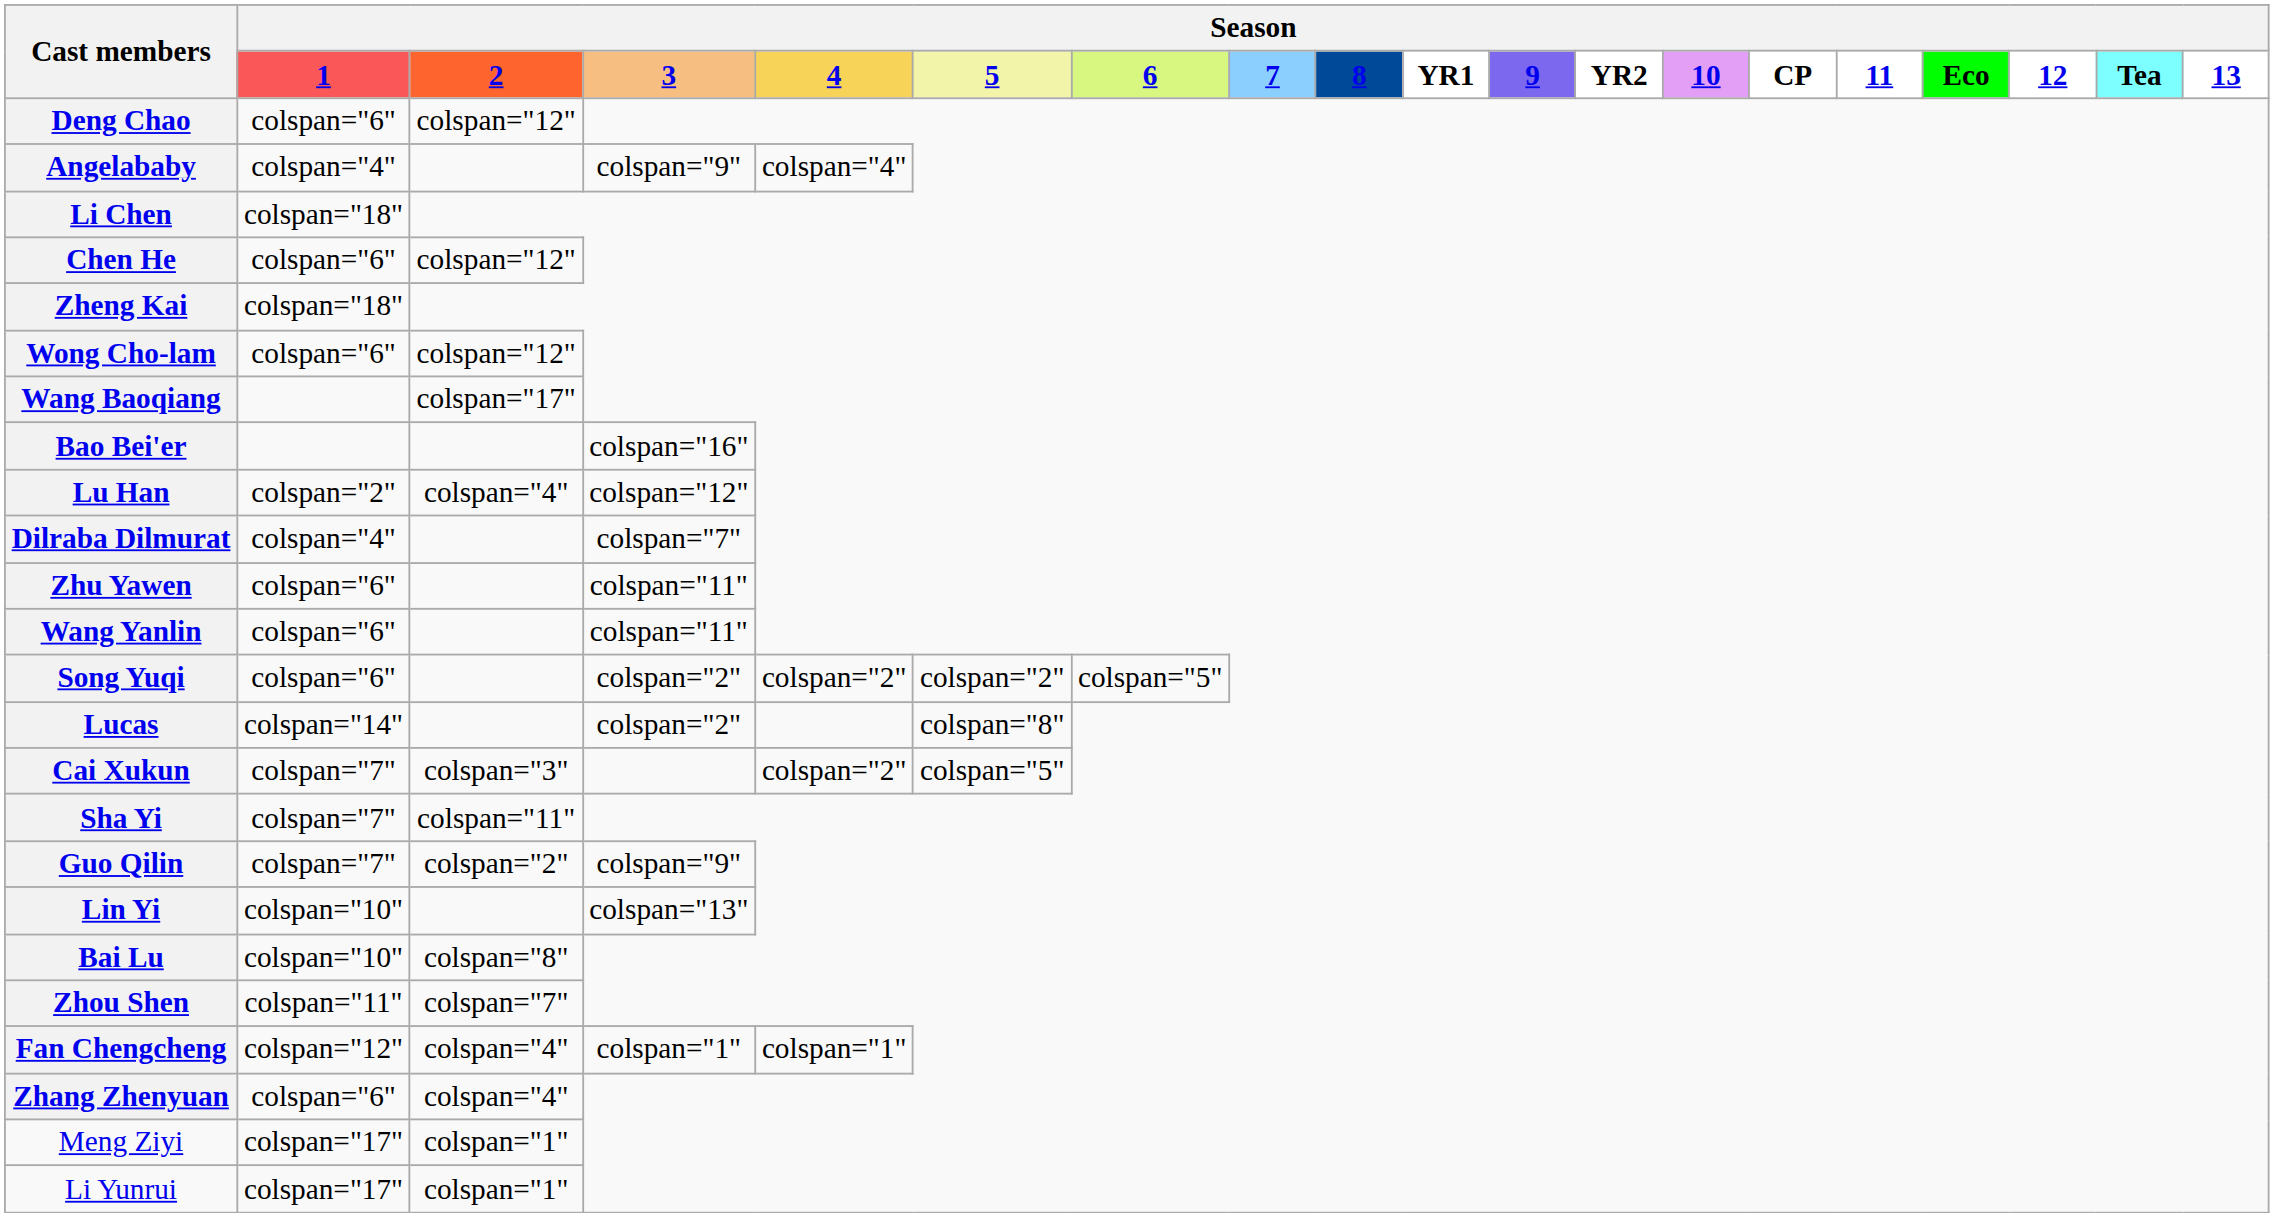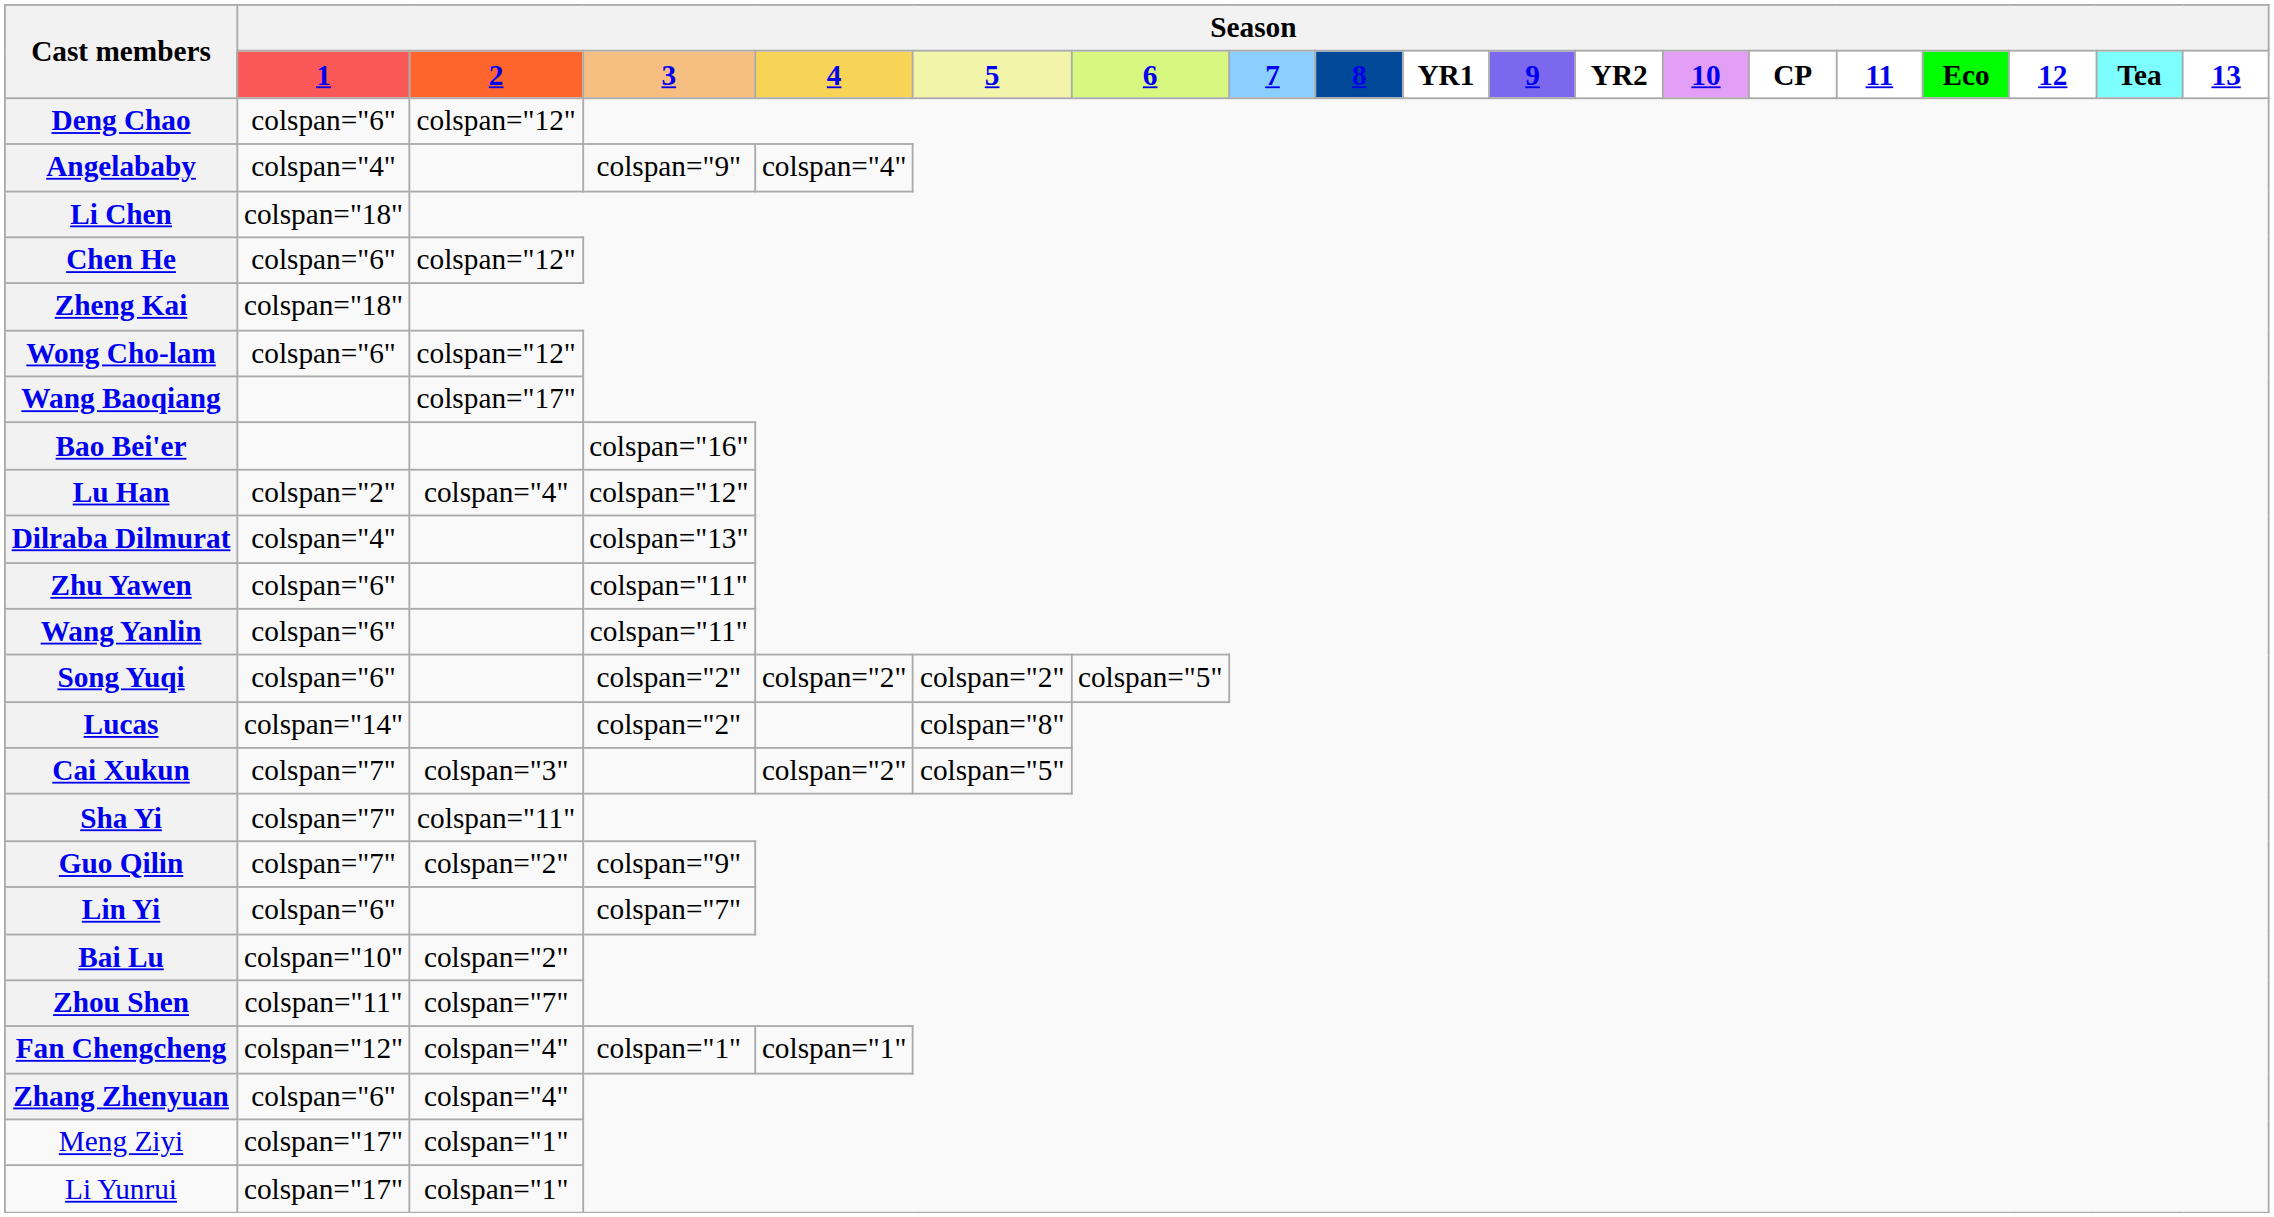(669, 538) colspan="7" -> (669, 538) colspan="13"
(324, 910) colspan="10" -> (324, 910) colspan="6"
(669, 910) colspan="13" -> (669, 910) colspan="7"
(496, 956) colspan="8" -> (496, 956) colspan="2"
